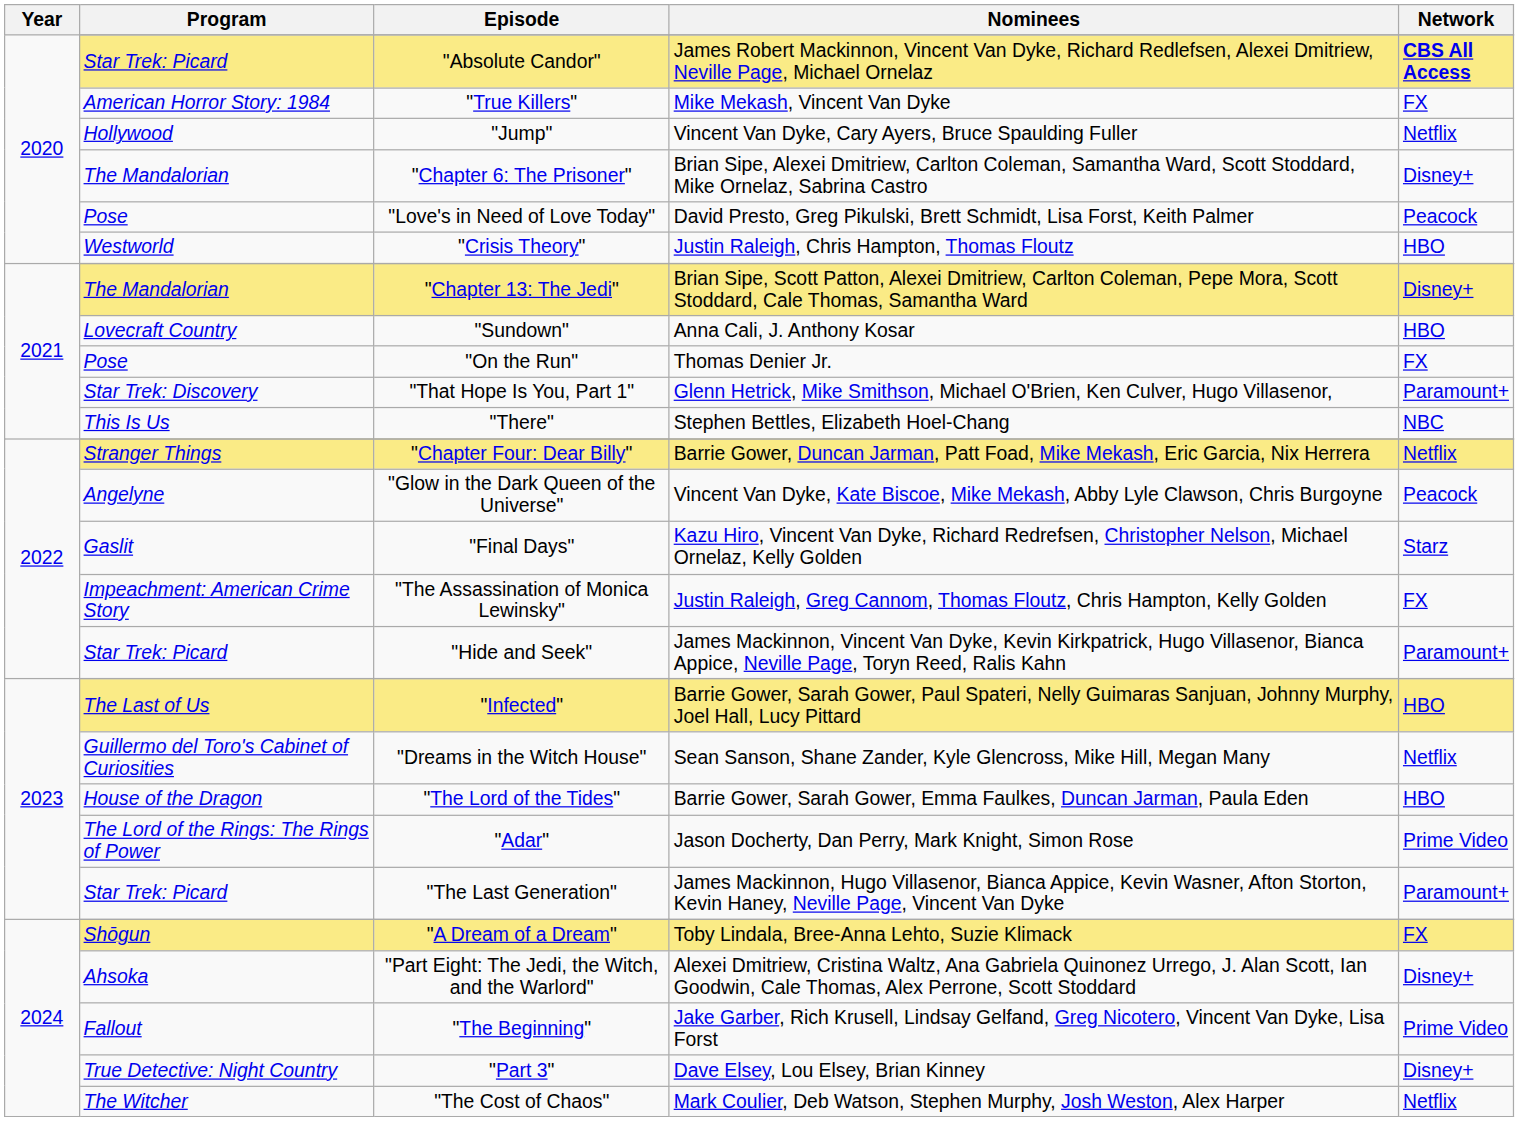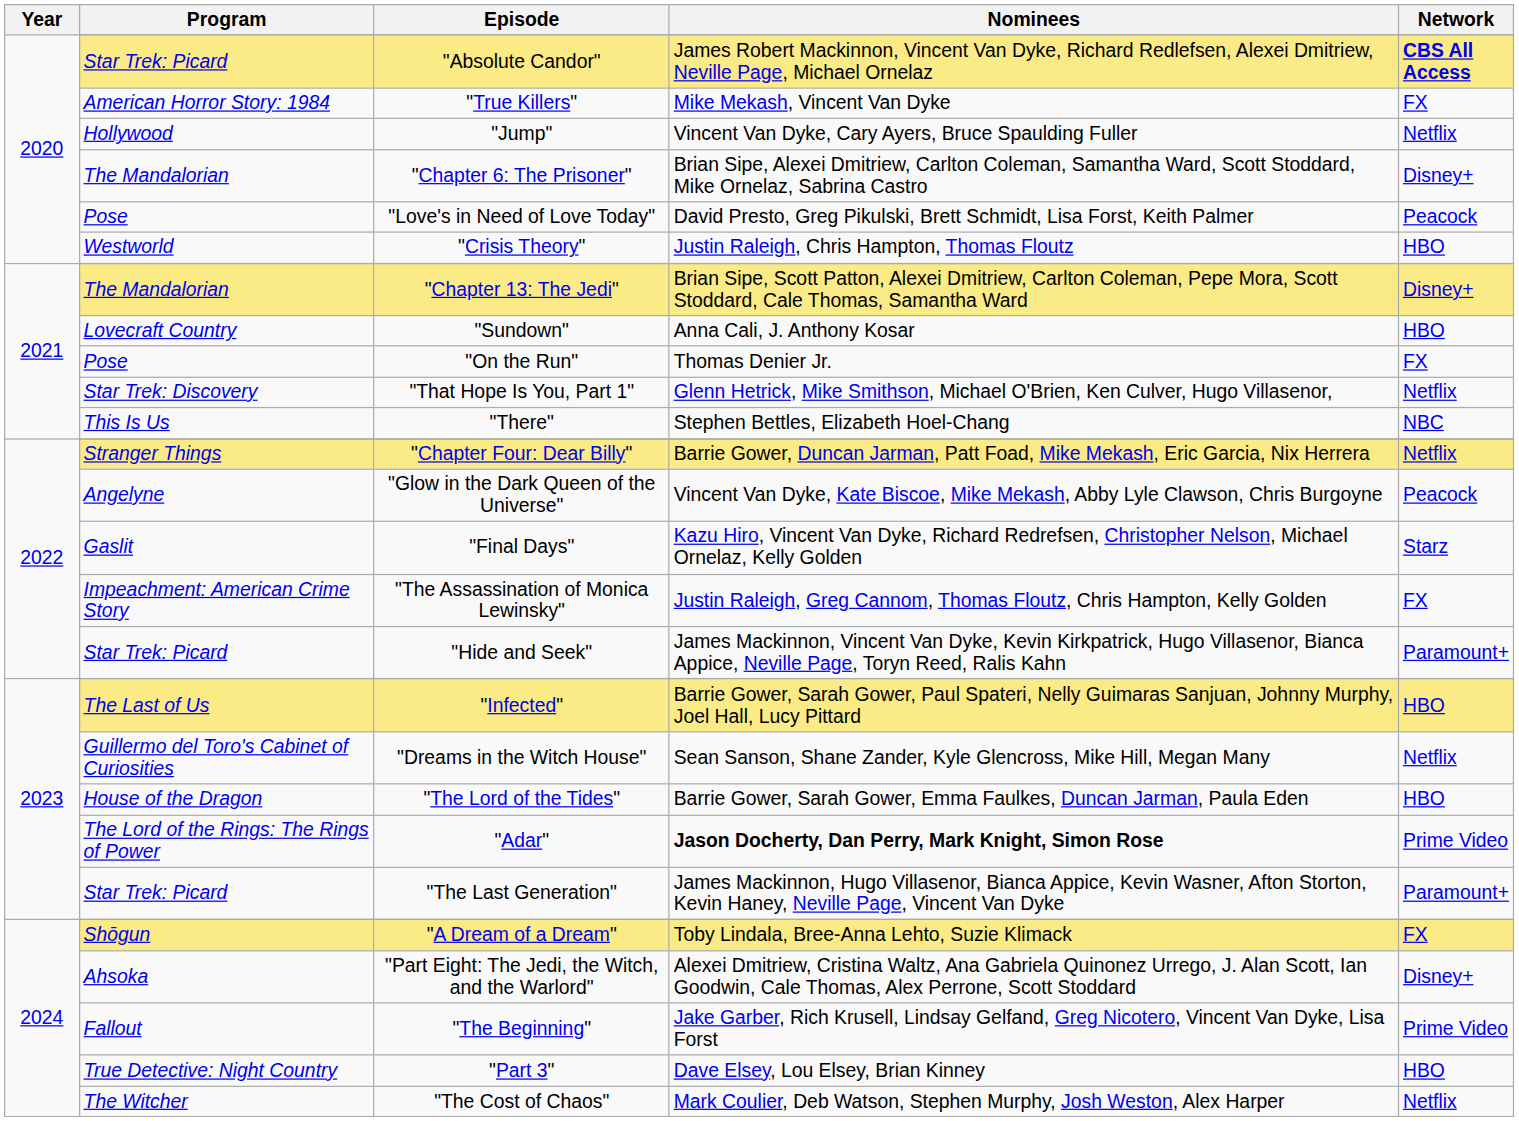(1456, 392) Paramount+ -> (1430, 392) Netflix
(904, 840) normal -> (919, 840) bold
(1438, 1070) Disney+ -> (1424, 1070) HBO
